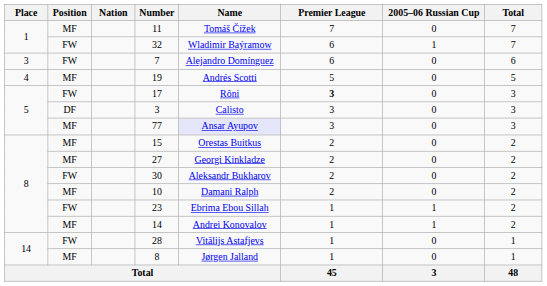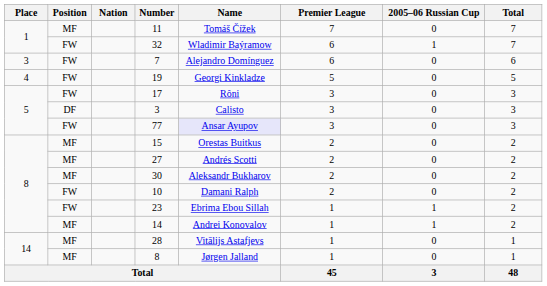(70, 77) MF -> (70, 77) FW
(230, 77) Andrés Scotti -> (230, 77) Georgi Kinkladze
(332, 94) bold -> (332, 94) normal
(70, 126) MF -> (70, 126) FW
(230, 159) Georgi Kinkladze -> (230, 159) Andrés Scotti
(70, 175) FW -> (70, 175) MF
(70, 192) MF -> (70, 192) FW
(70, 240) FW -> (70, 240) MF
